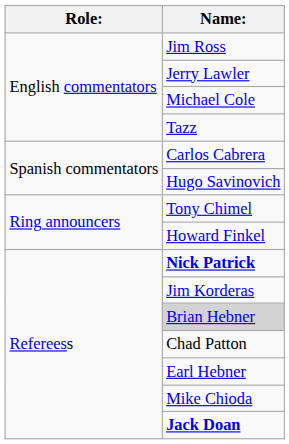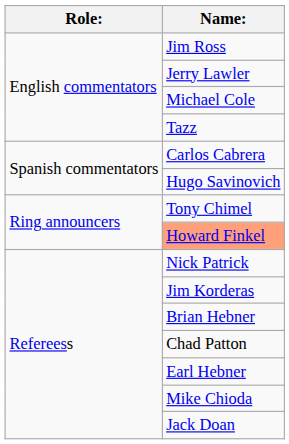(216, 235) no background -> (216, 235) lightsalmon background
(211, 262) bold -> (207, 262) normal
(211, 317) lightgrey background -> (211, 317) no background
(203, 425) bold -> (201, 425) normal
